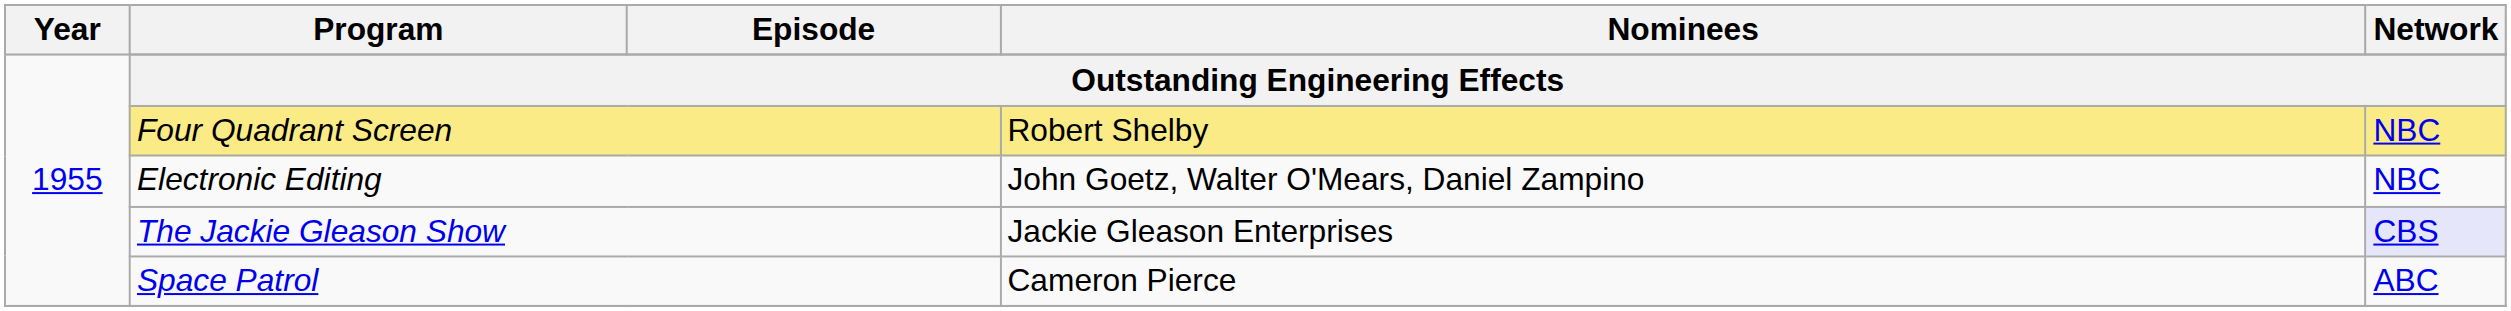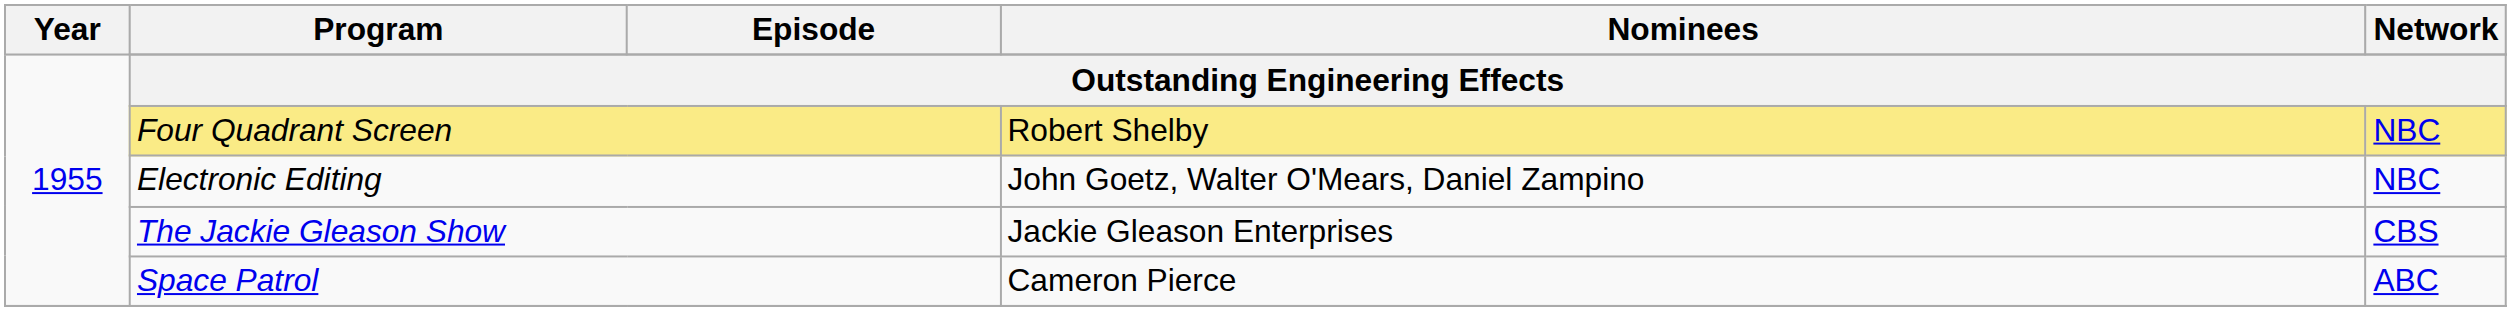(2406, 230) lavender background -> (2406, 230) no background
